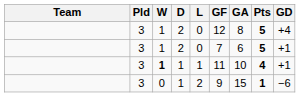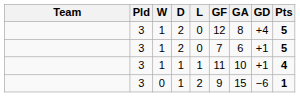columns swapped: (284, 13) <-> (262, 13)
(162, 65) bold -> (162, 65) normal
